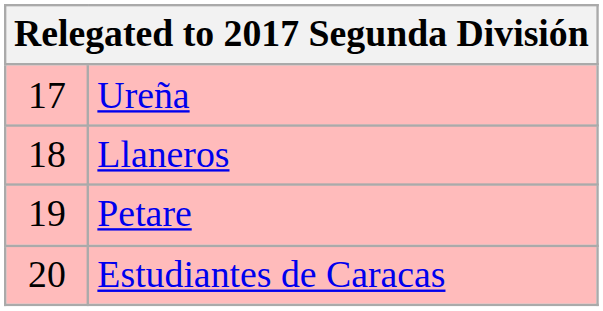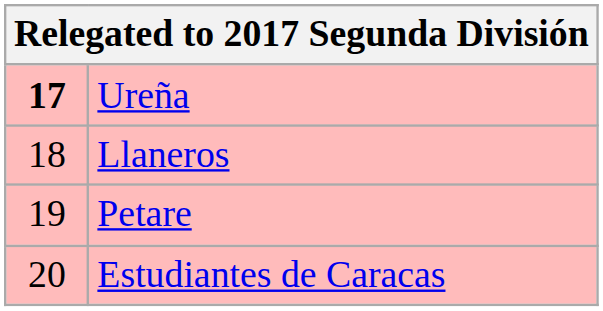(47, 94) normal -> (47, 94) bold
